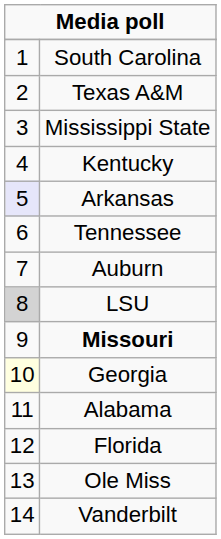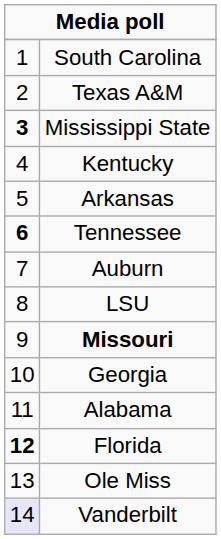(22, 127) normal -> (22, 127) bold
(22, 198) lavender background -> (22, 198) no background
(22, 233) normal -> (22, 233) bold
(22, 304) lightgrey background -> (22, 304) no background
(22, 374) lightyellow background -> (22, 374) no background
(22, 445) normal -> (22, 445) bold
(22, 515) no background -> (22, 515) lavender background
